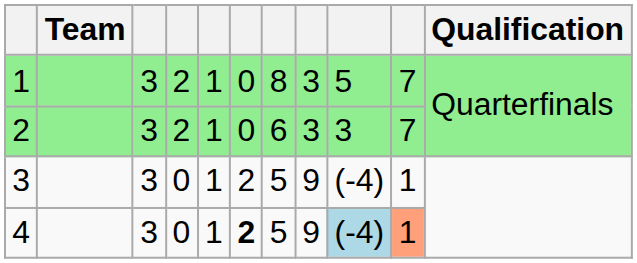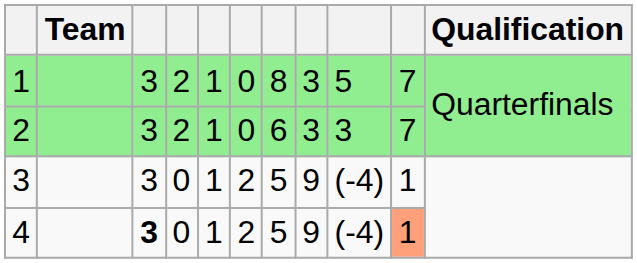(149, 231) normal -> (149, 231) bold
(246, 231) bold -> (246, 231) normal
(359, 231) lightblue background -> (359, 231) no background
